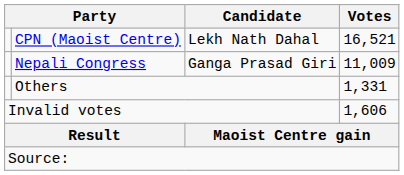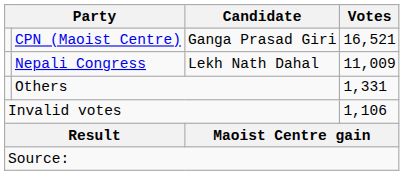(253, 40) Lekh Nath Dahal -> (262, 40) Ganga Prasad Giri
(262, 64) Ganga Prasad Giri -> (253, 64) Lekh Nath Dahal
(365, 111) 1,606 -> (365, 111) 1,106
